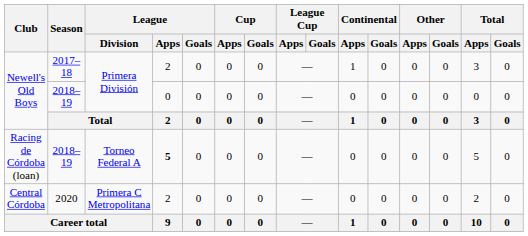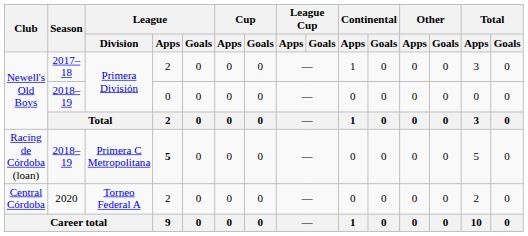(119, 156) Torneo Federal A -> (119, 156) Primera C Metropolitana
(119, 199) Primera C Metropolitana -> (119, 199) Torneo Federal A
